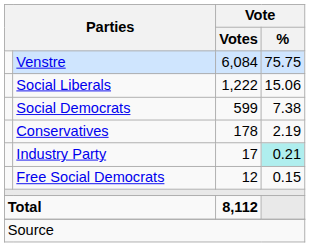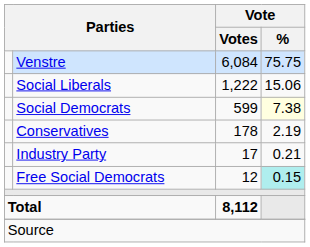(287, 108) no background -> (287, 108) lightyellow background
(287, 154) paleturquoise background -> (287, 154) no background
(287, 177) no background -> (287, 177) paleturquoise background
